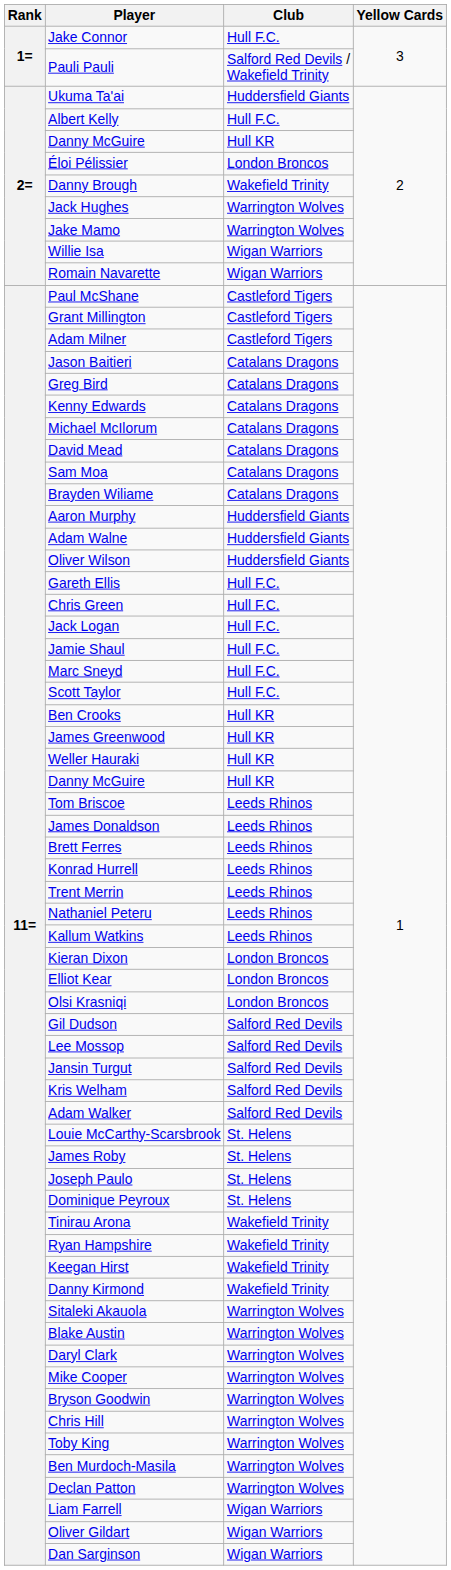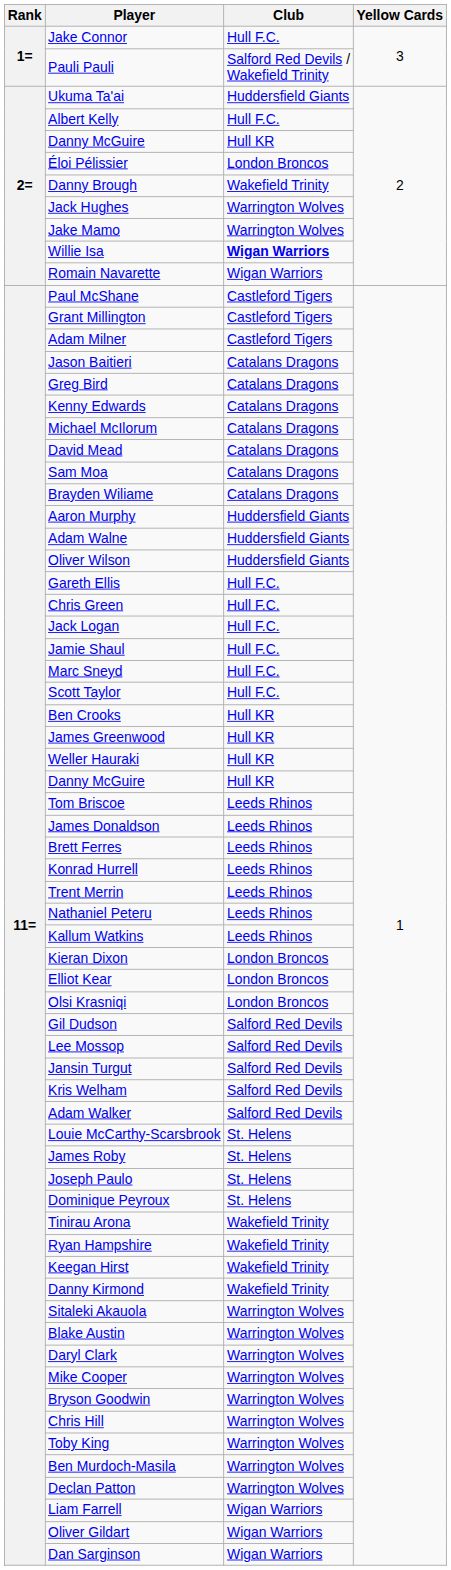(275, 251) normal -> (278, 251) bold
